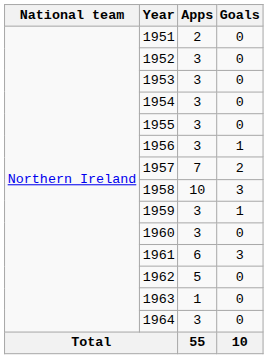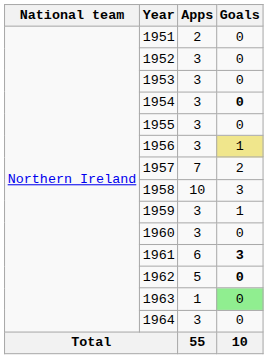(240, 103) normal -> (240, 103) bold
(240, 146) no background -> (240, 146) khaki background
(240, 255) normal -> (240, 255) bold
(240, 277) normal -> (240, 277) bold
(240, 299) no background -> (240, 299) lightgreen background
